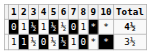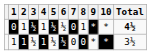(44, 42) 0 -> (44, 42) 1
(73, 42) 1 -> (73, 42) 0
